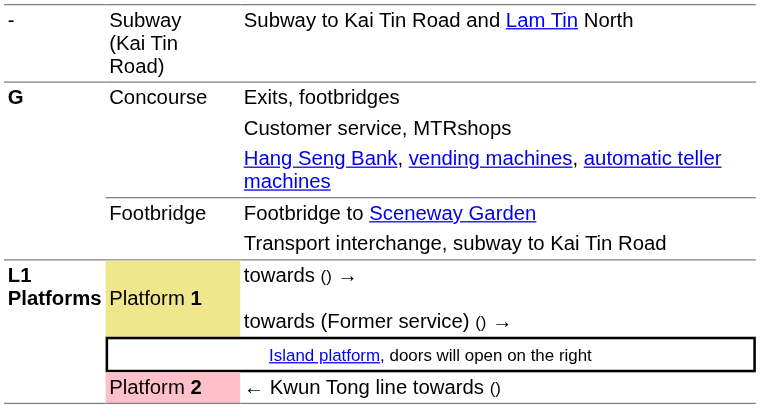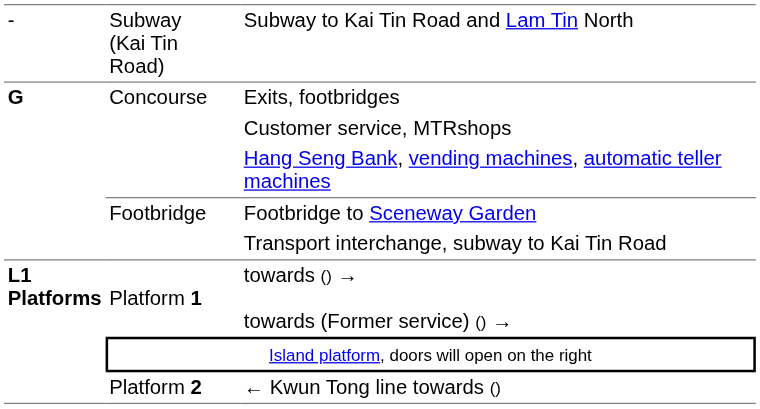(155, 298) khaki background -> (155, 298) no background
(155, 387) pink background -> (155, 387) no background
